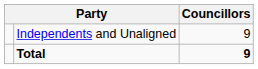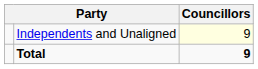(247, 34) no background -> (247, 34) lightyellow background
